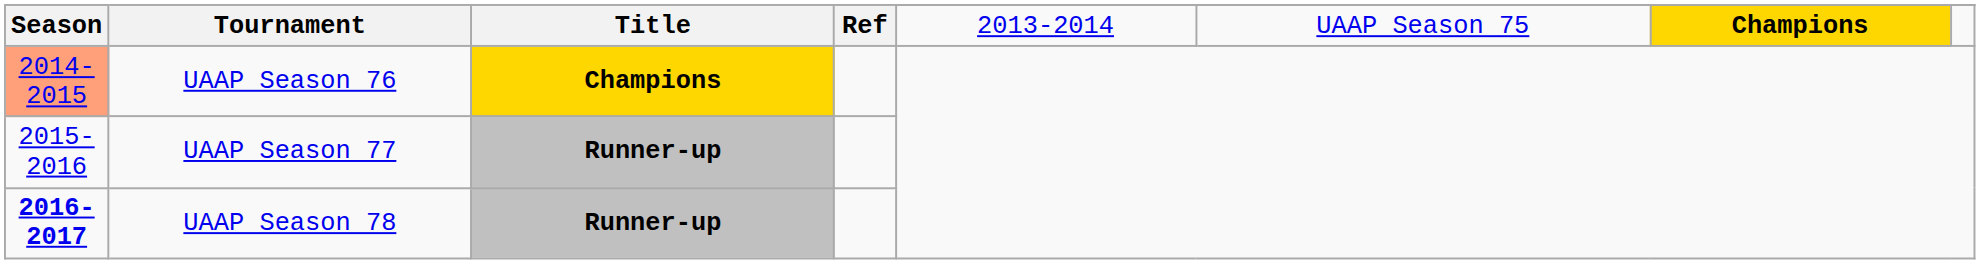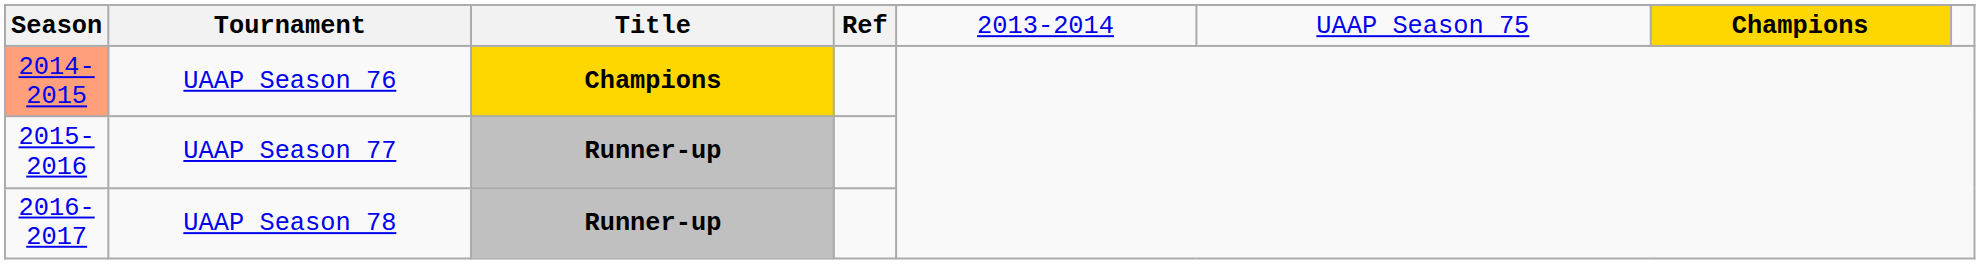(57, 223) bold -> (57, 223) normal
